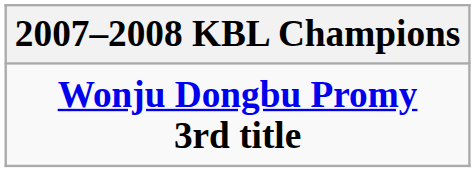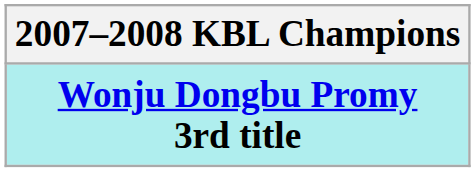(238, 114) no background -> (238, 114) paleturquoise background
